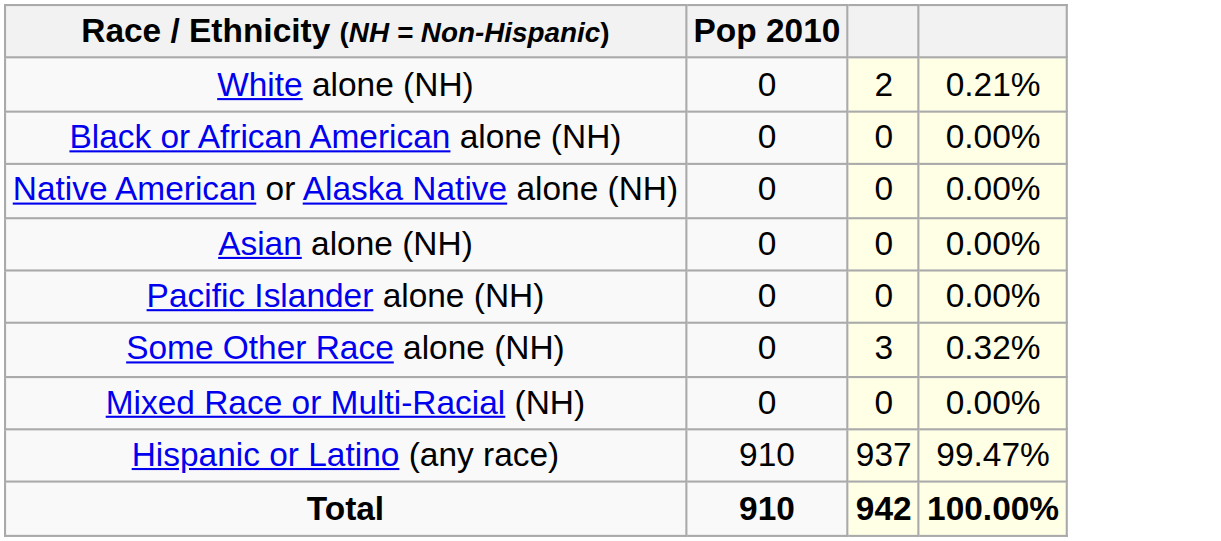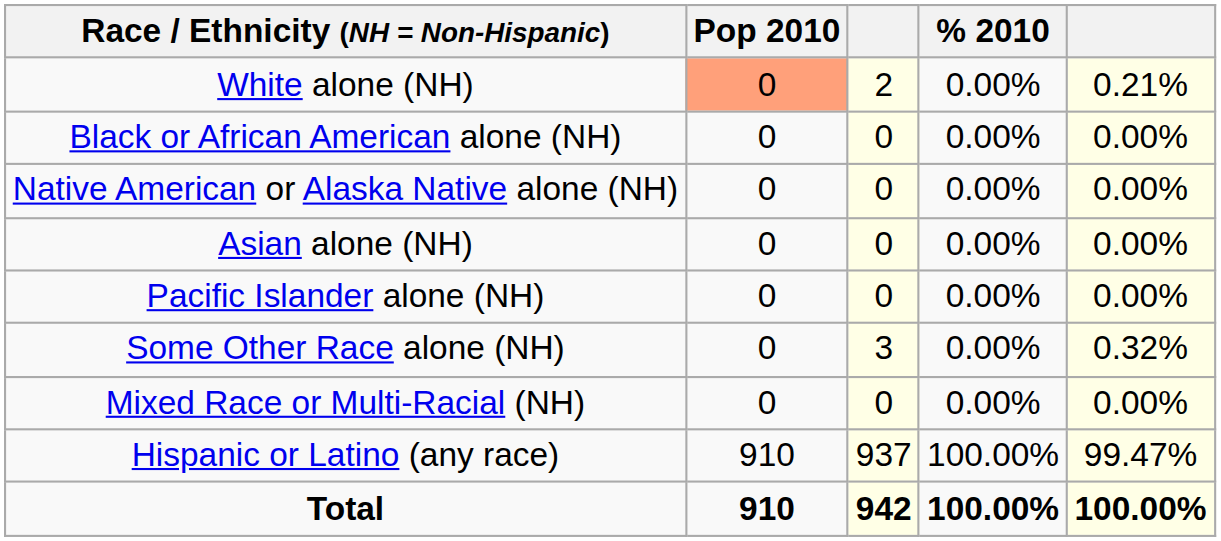+ column: (993, 31)
(767, 84) no background -> (767, 84) lightsalmon background
